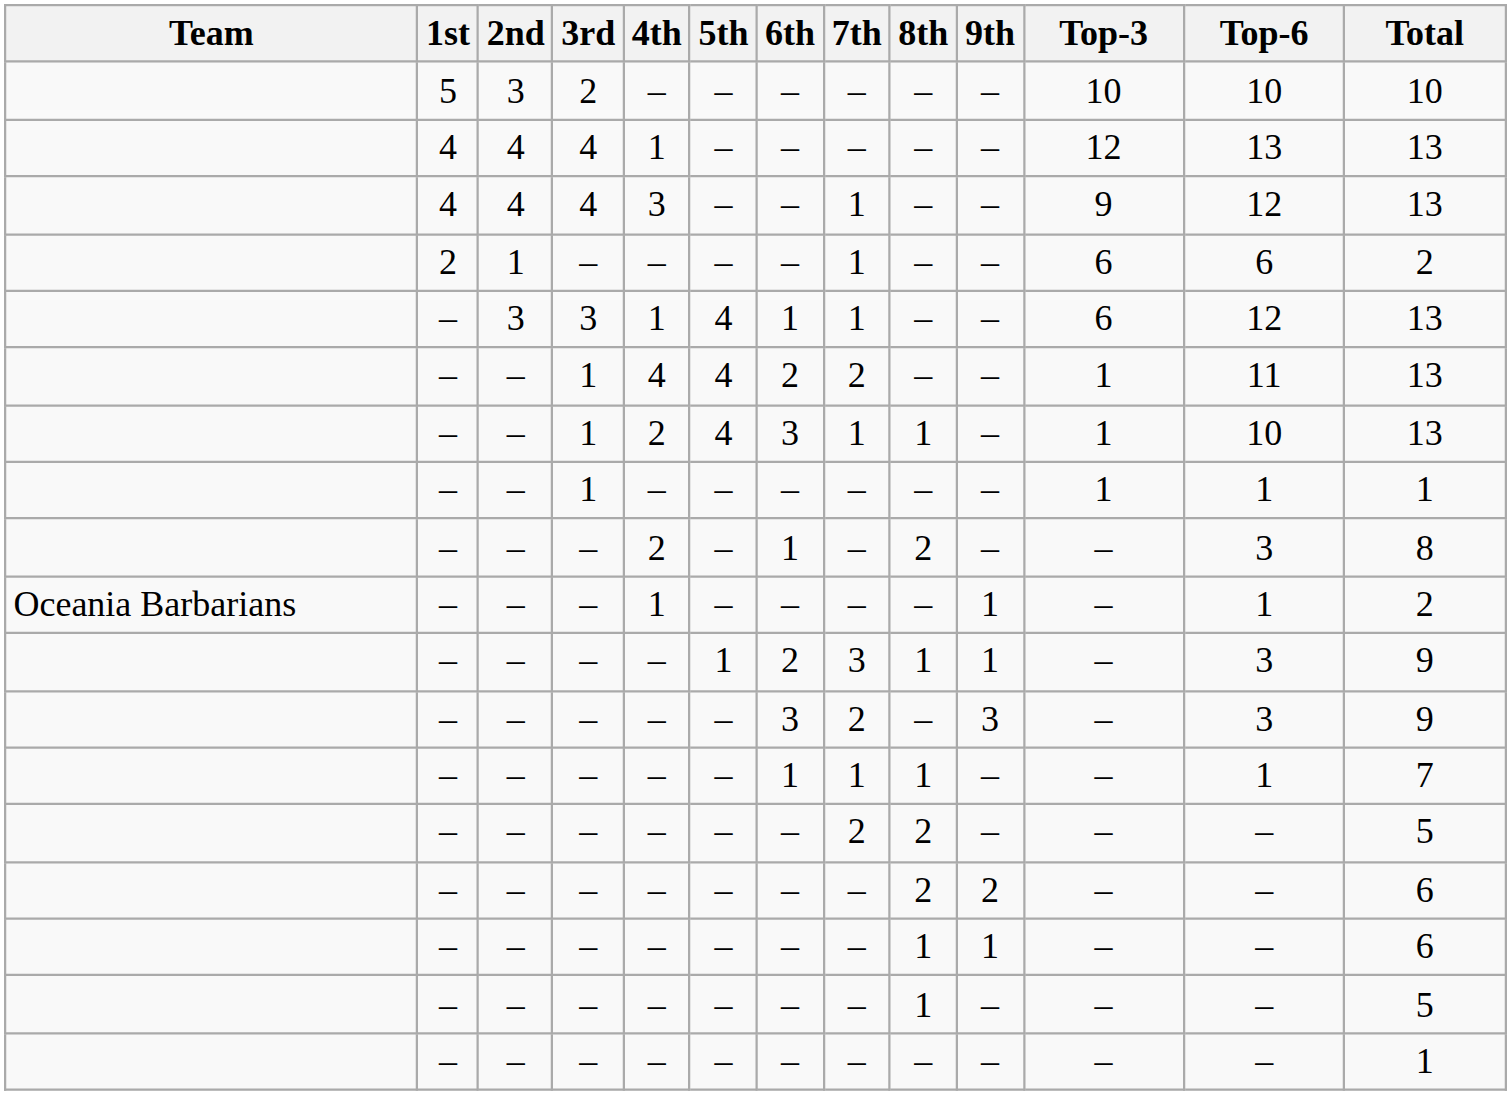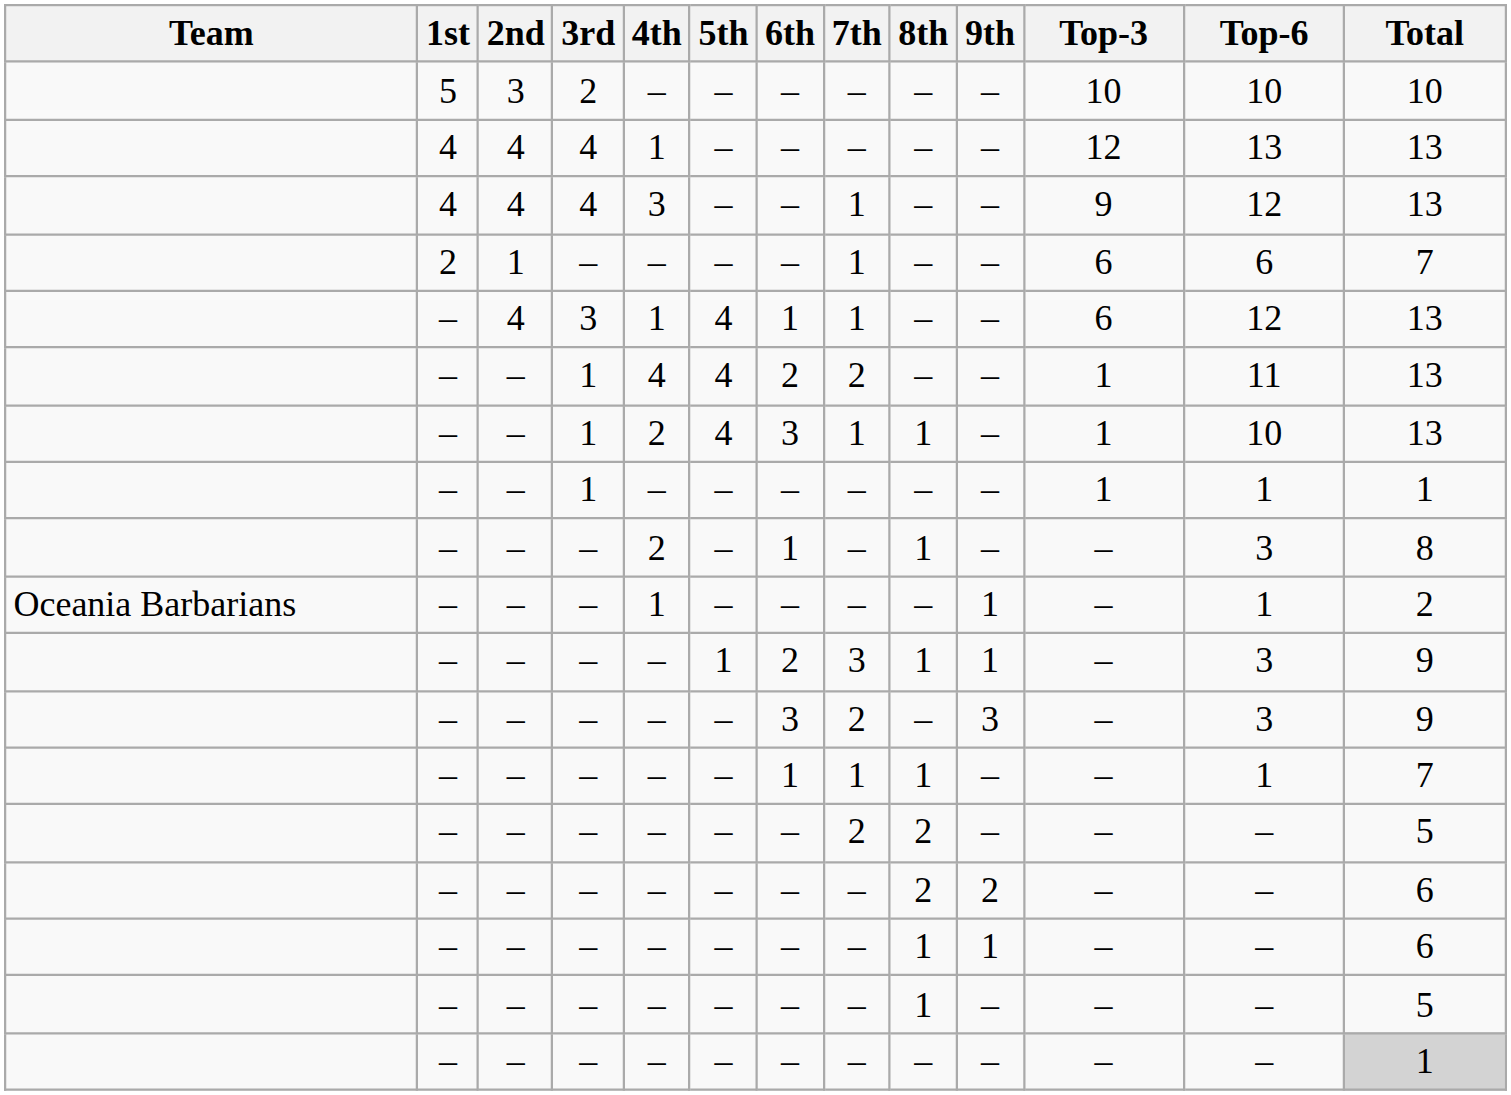(1425, 261) 2 -> (1425, 261) 7
(516, 318) 3 -> (516, 318) 4
(923, 546) 2 -> (923, 546) 1
(1425, 1060) no background -> (1425, 1060) lightgrey background
